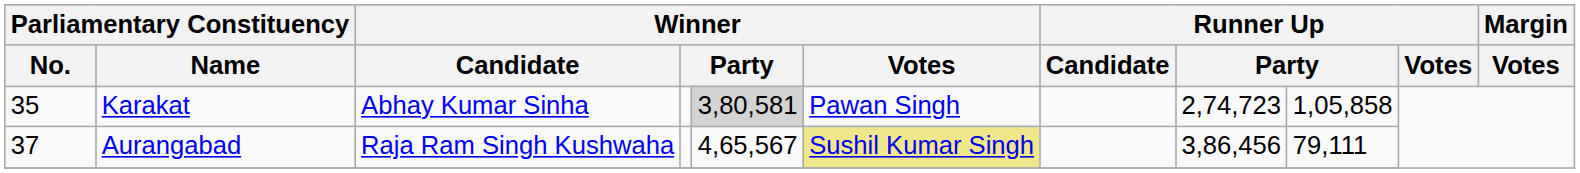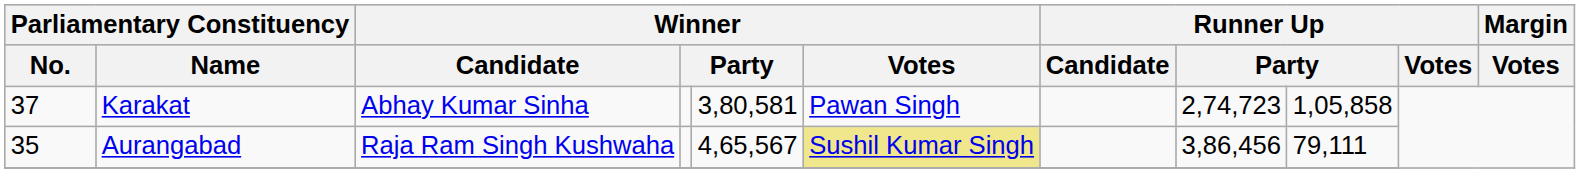(25, 106) 35 -> (25, 106) 37
(748, 106) lightgrey background -> (748, 106) no background
(25, 146) 37 -> (25, 146) 35
